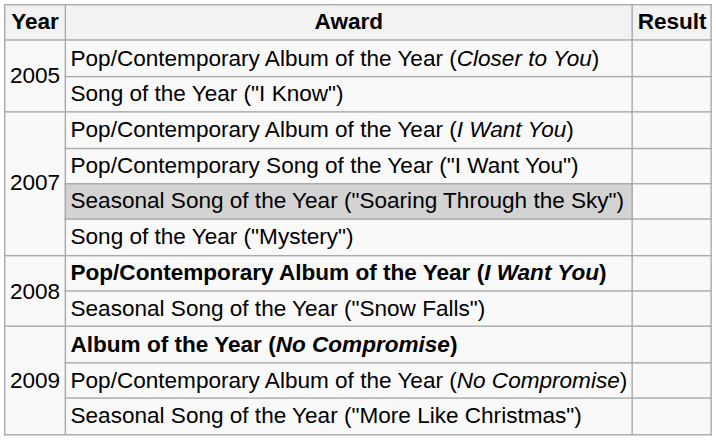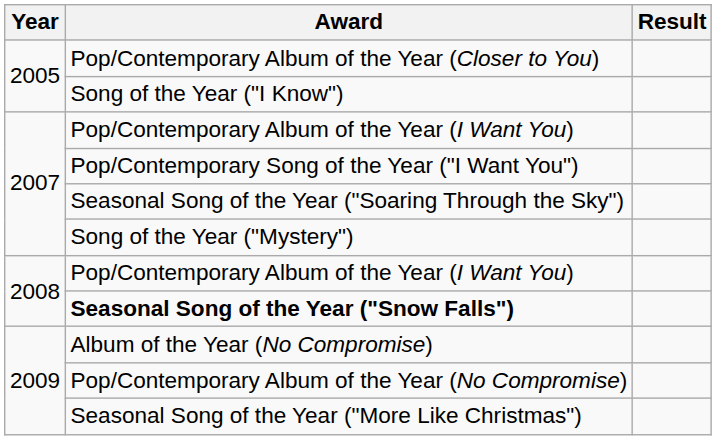(347, 201) lightgrey background -> (347, 201) no background
(339, 272) bold -> (322, 272) normal
(278, 308) normal -> (292, 308) bold
(264, 344) bold -> (252, 344) normal
